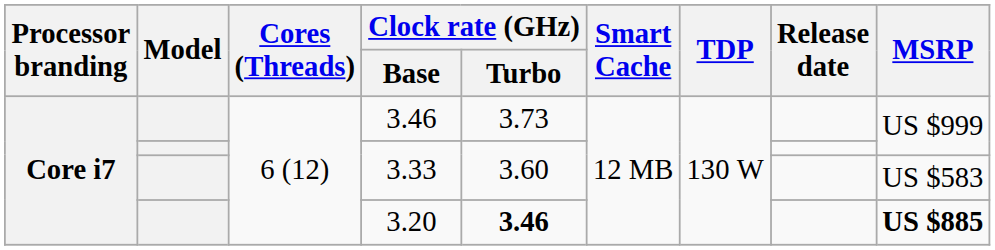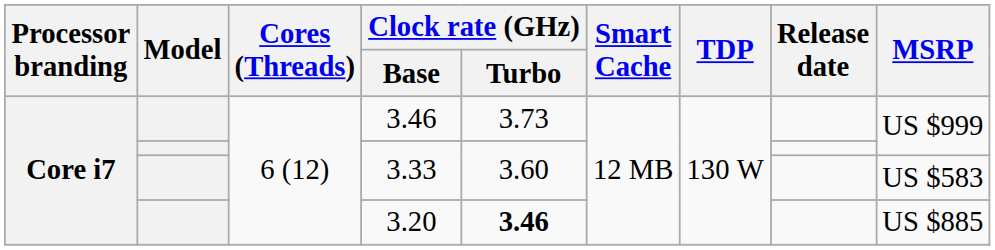(933, 222) bold -> (933, 222) normal
